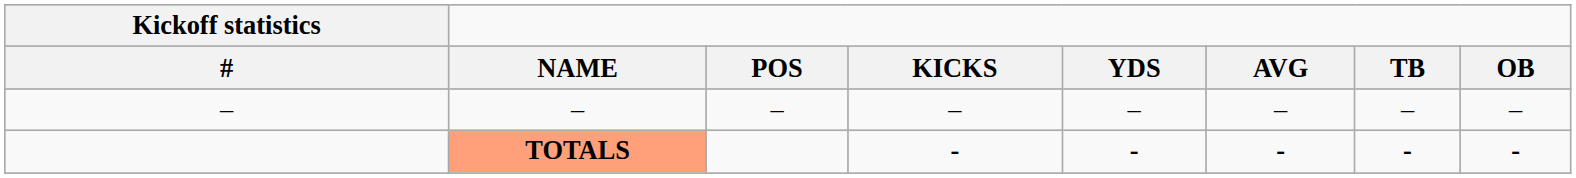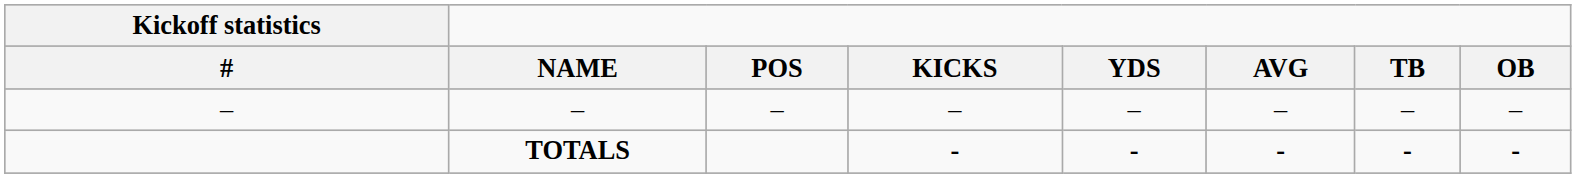(578, 151) lightsalmon background -> (578, 151) no background
